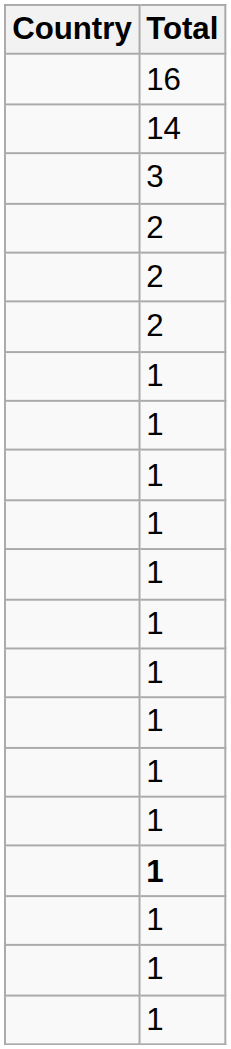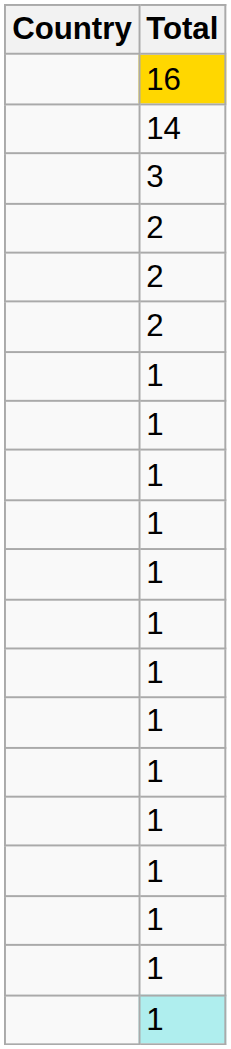(163, 78) no background -> (163, 78) gold background
(155, 870) bold -> (155, 870) normal
(155, 1018) no background -> (155, 1018) paleturquoise background
